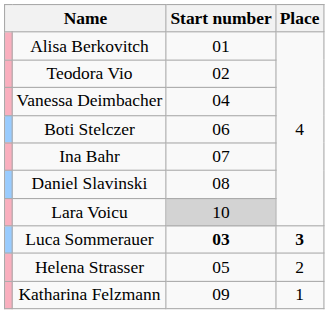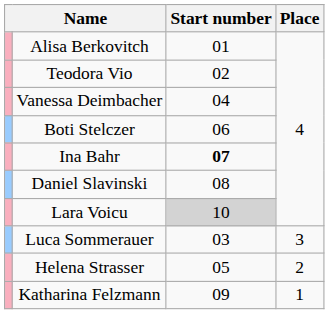(221, 156) normal -> (221, 156) bold
(221, 239) bold -> (221, 239) normal
(300, 239) bold -> (300, 239) normal
